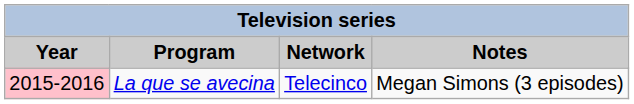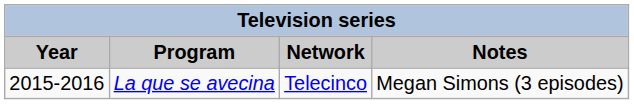(57, 84) pink background -> (57, 84) no background
